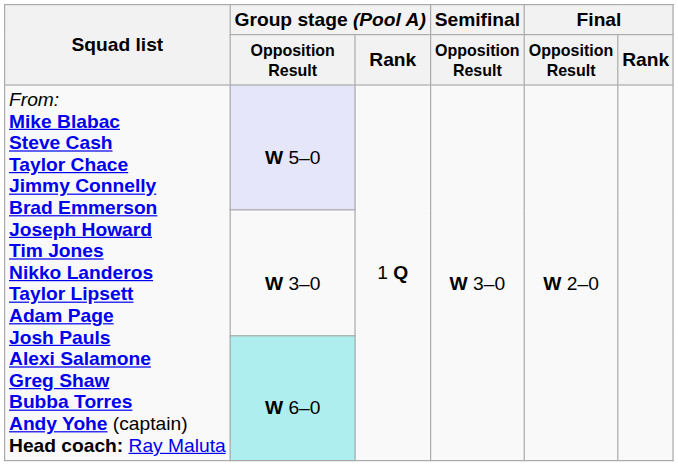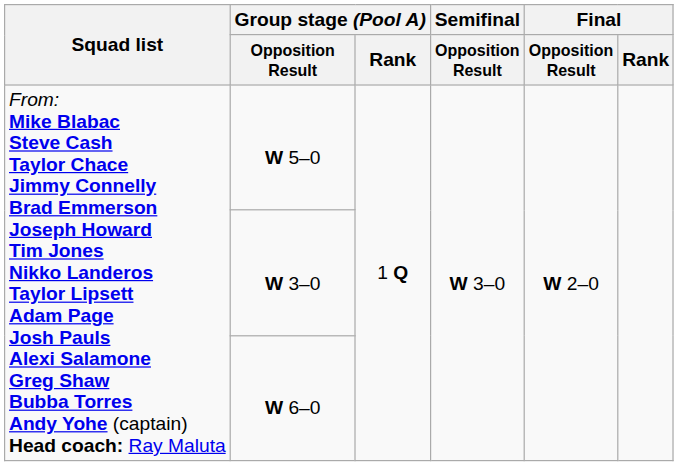(293, 158) lavender background -> (293, 158) no background
(293, 408) paleturquoise background -> (293, 408) no background
